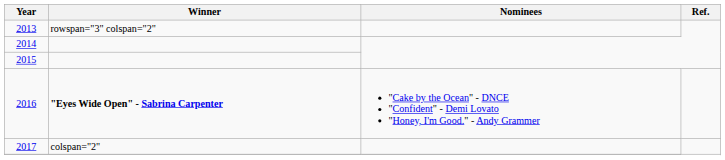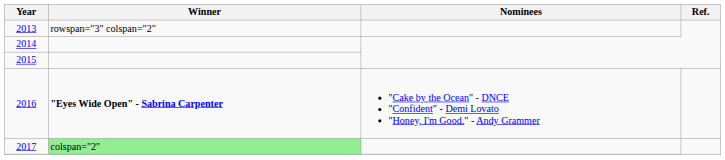(75, 146) no background -> (75, 146) lightgreen background
